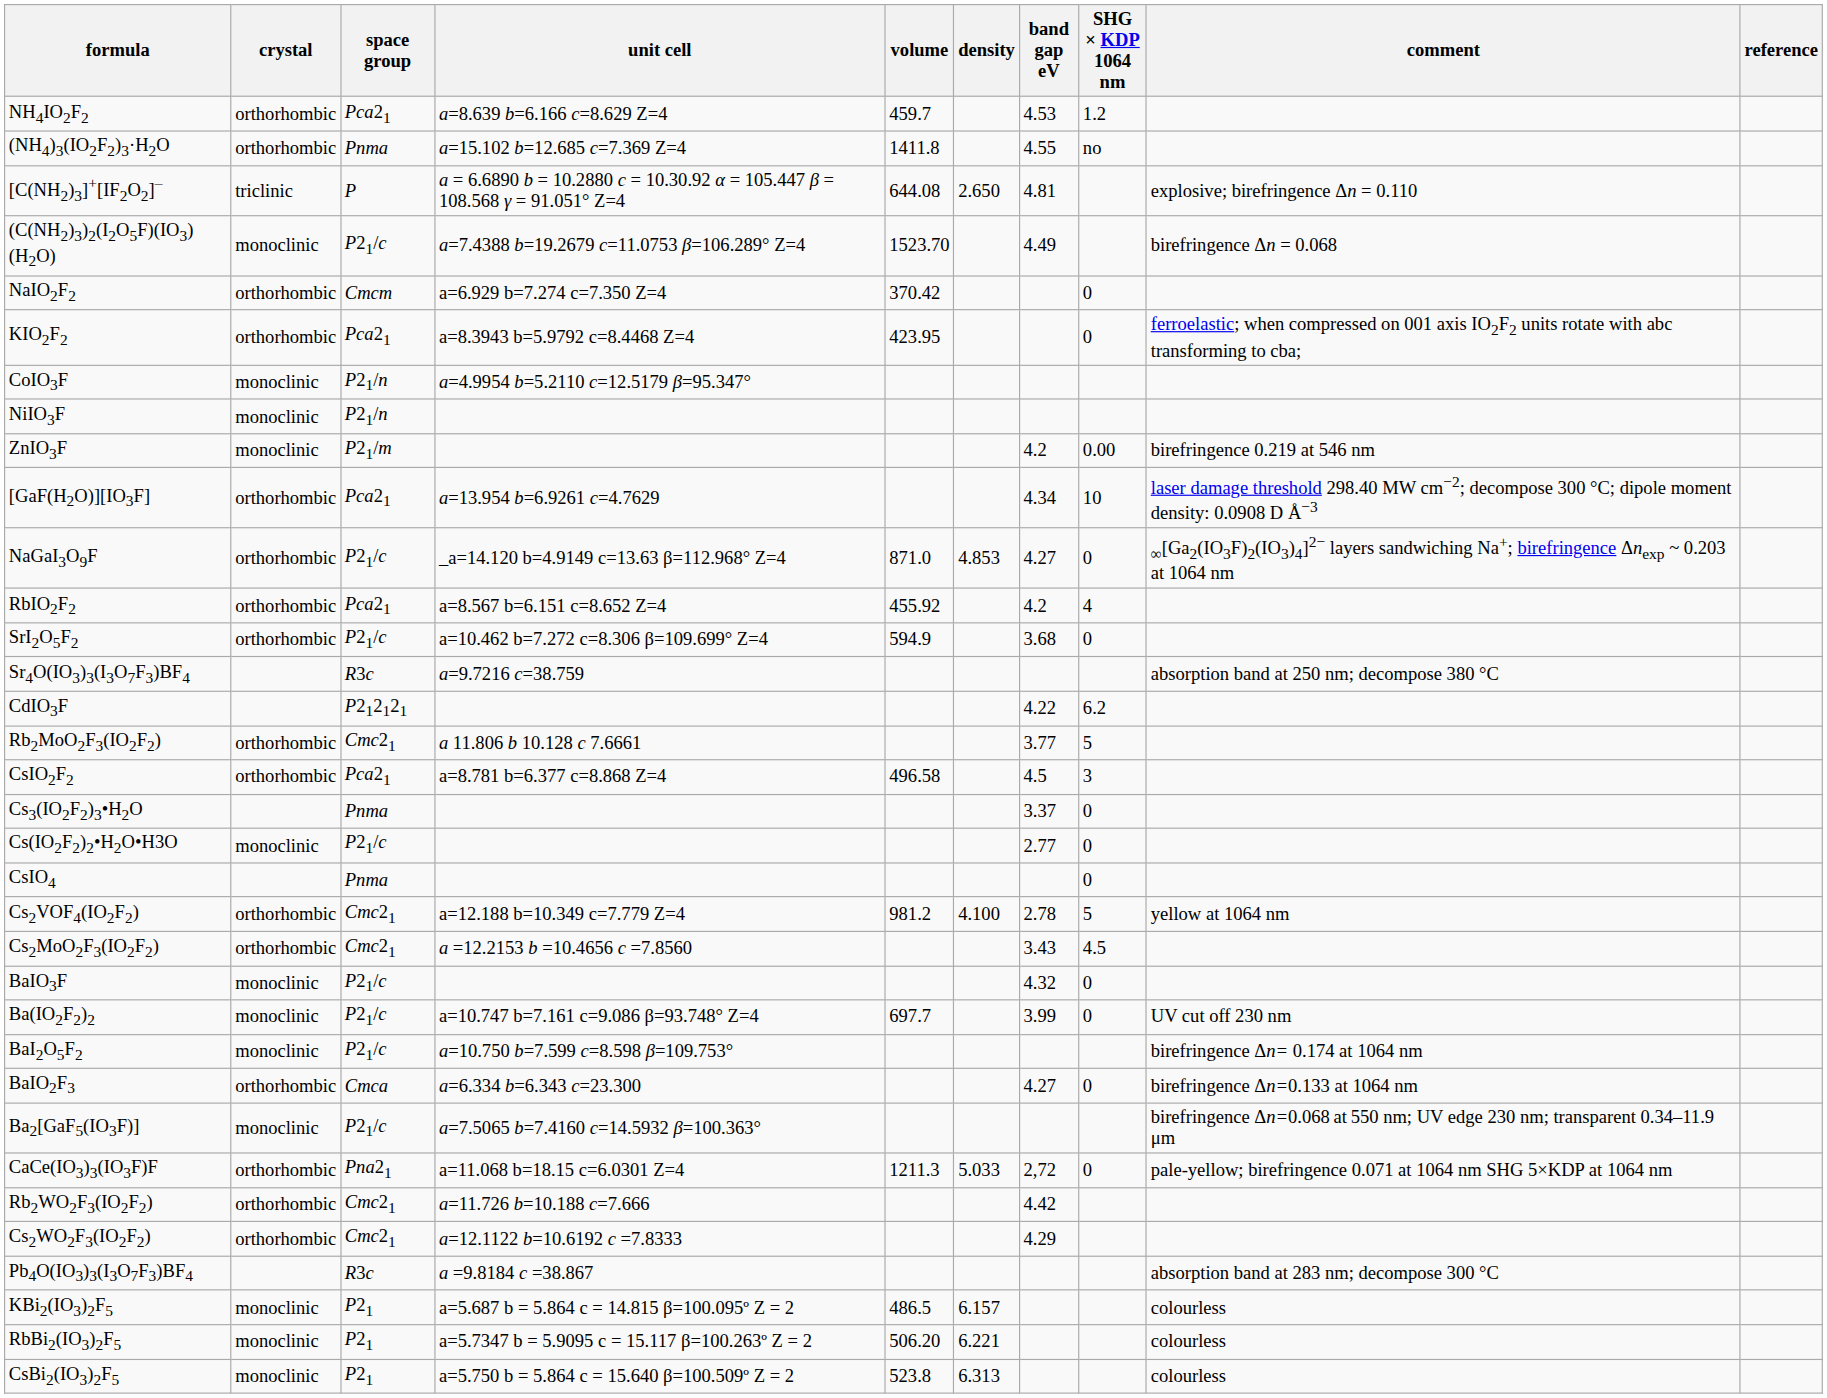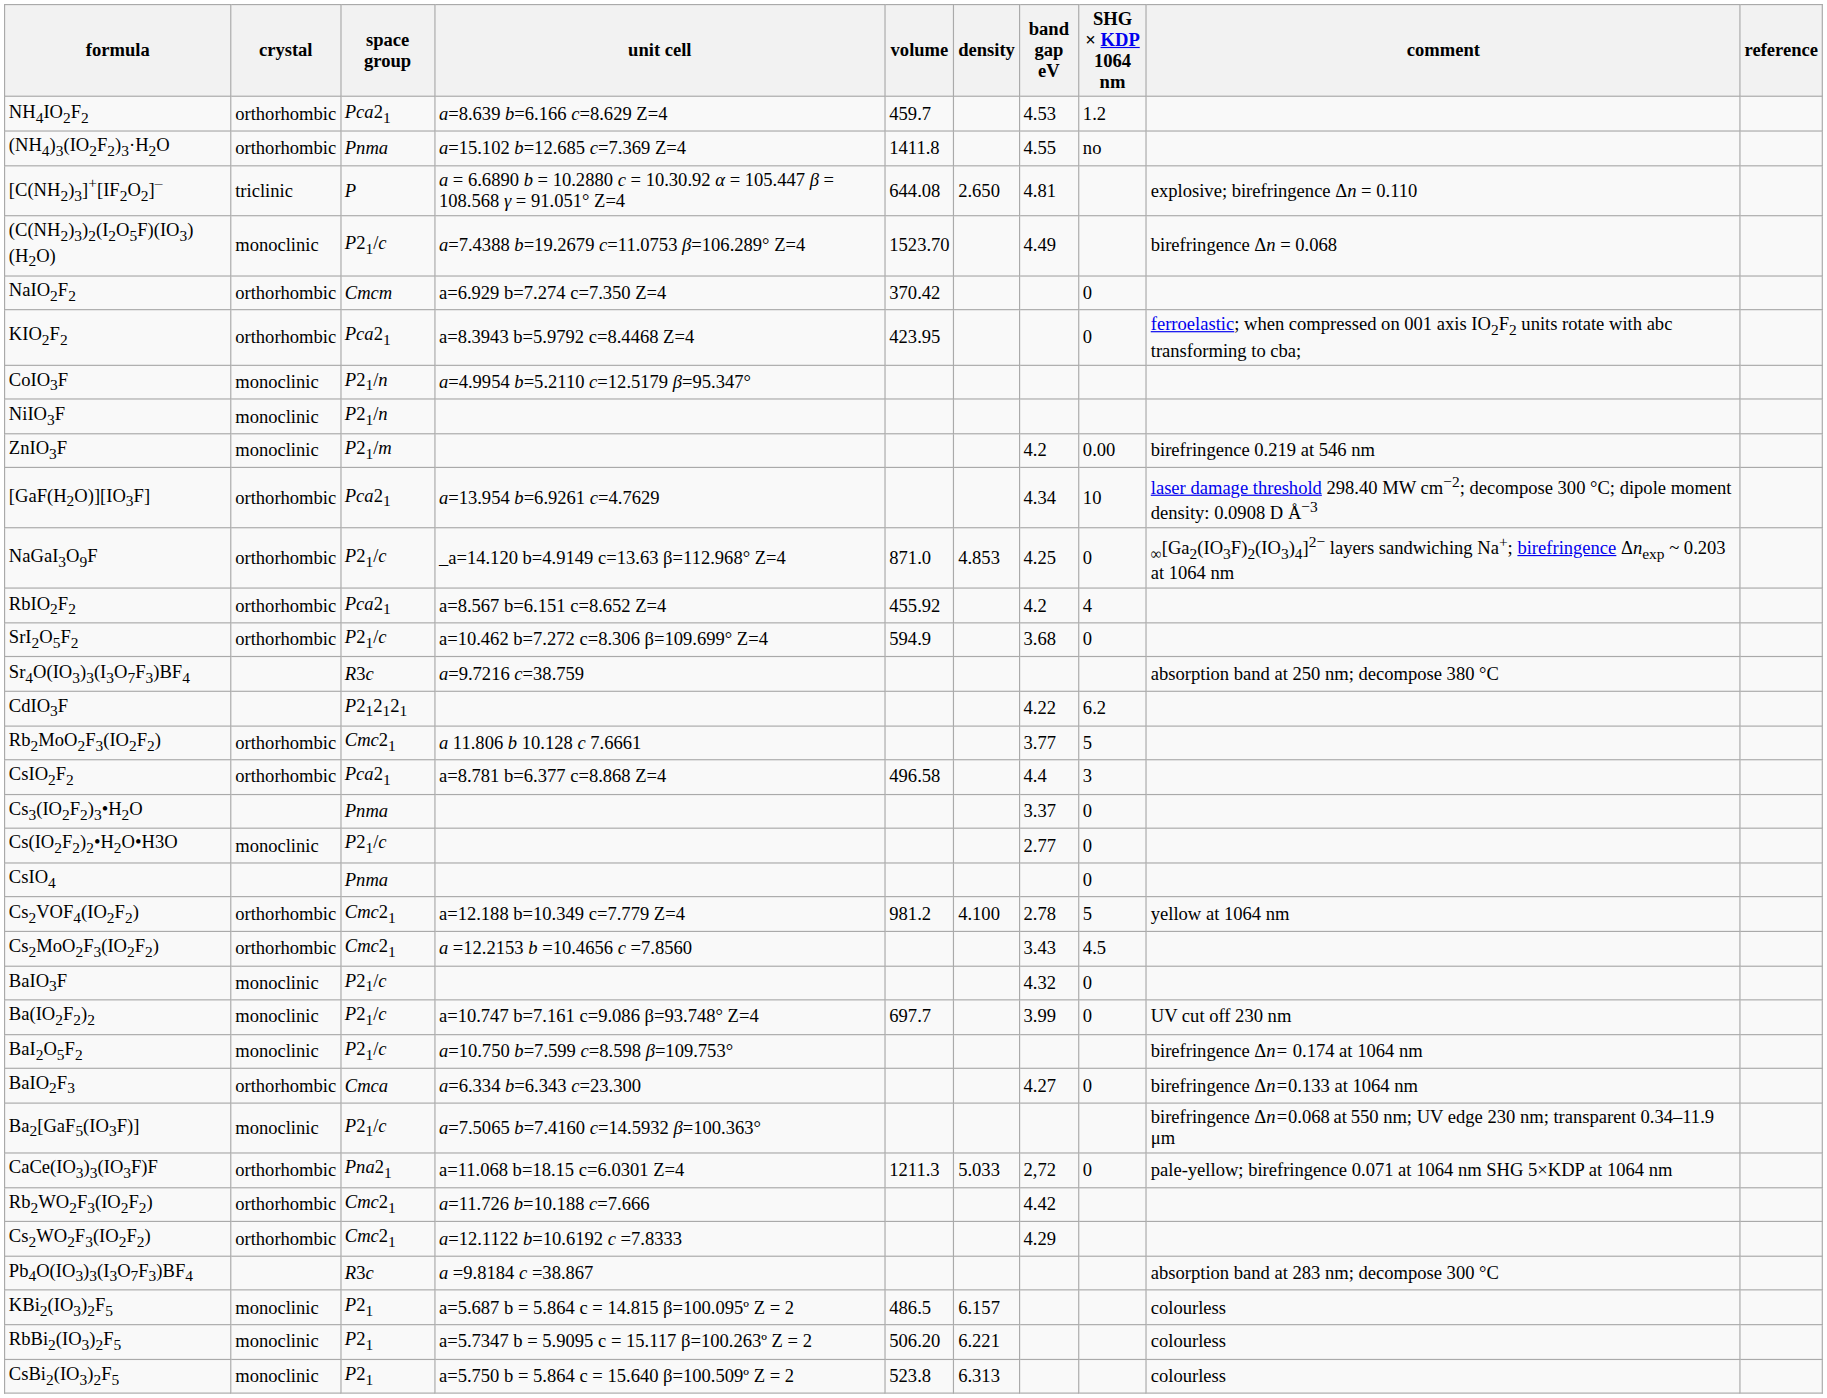(1040, 558) 4.27 -> (1040, 558) 4.25
(1035, 777) 4.5 -> (1035, 777) 4.4
